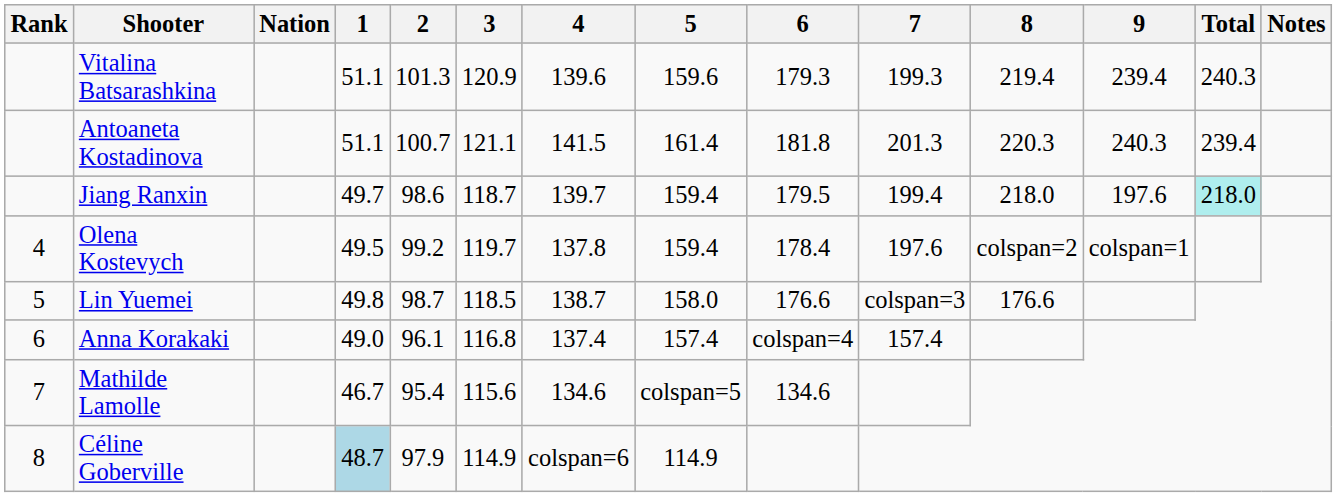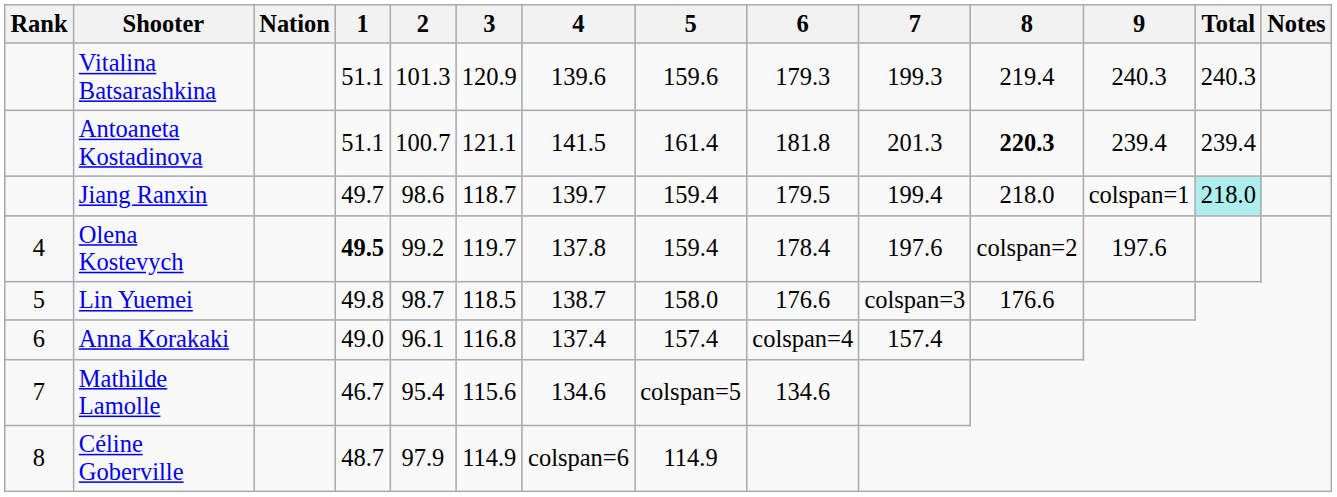(1139, 76) 239.4 -> (1139, 76) 240.3
(1027, 142) normal -> (1027, 142) bold
(1139, 142) 240.3 -> (1139, 142) 239.4
(1139, 195) 197.6 -> (1139, 195) colspan=1
(363, 248) normal -> (363, 248) bold
(1139, 248) colspan=1 -> (1139, 248) 197.6
(363, 458) lightblue background -> (363, 458) no background
